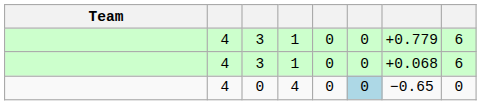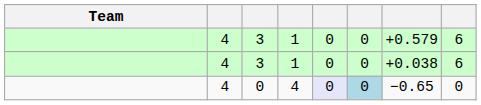(412, 40) +0.779 -> (412, 40) +0.579
(412, 64) +0.068 -> (412, 64) +0.038
(330, 88) no background -> (330, 88) lavender background
